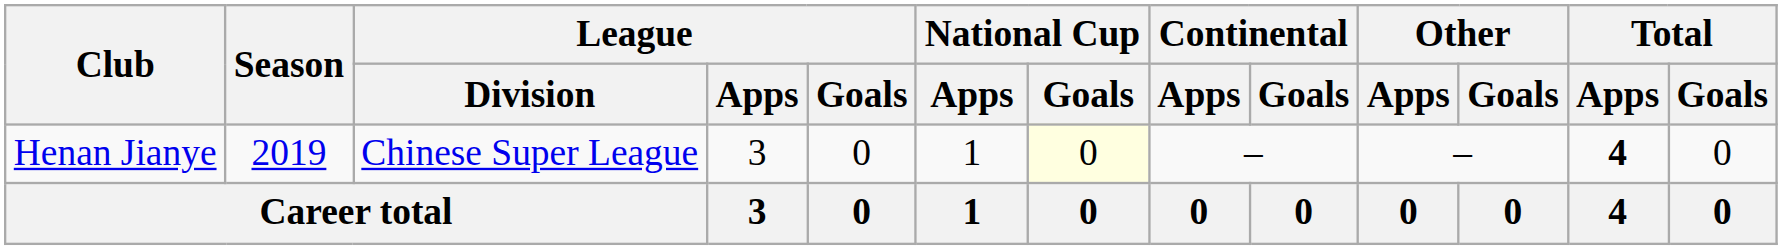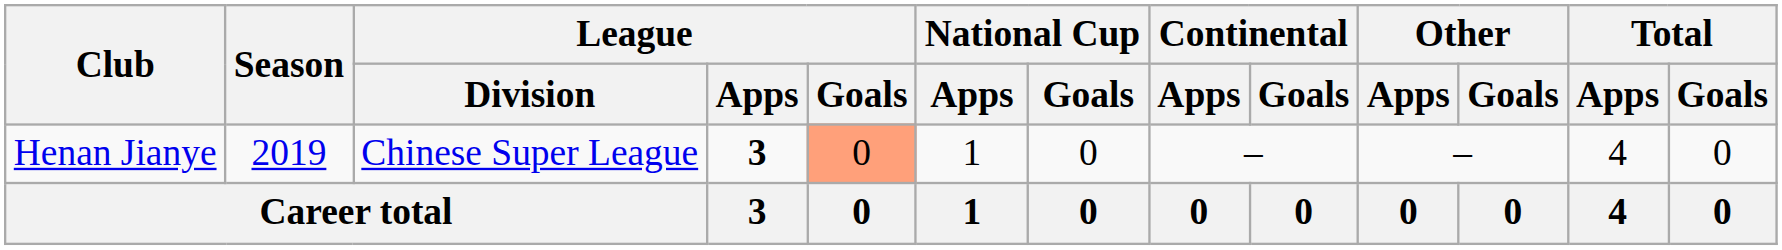(757, 152) normal -> (757, 152) bold
(862, 152) no background -> (862, 152) lightsalmon background
(1088, 152) lightyellow background -> (1088, 152) no background
(1618, 152) bold -> (1618, 152) normal
